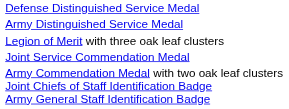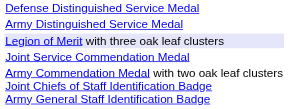(115, 41) no background -> (115, 41) lavender background
